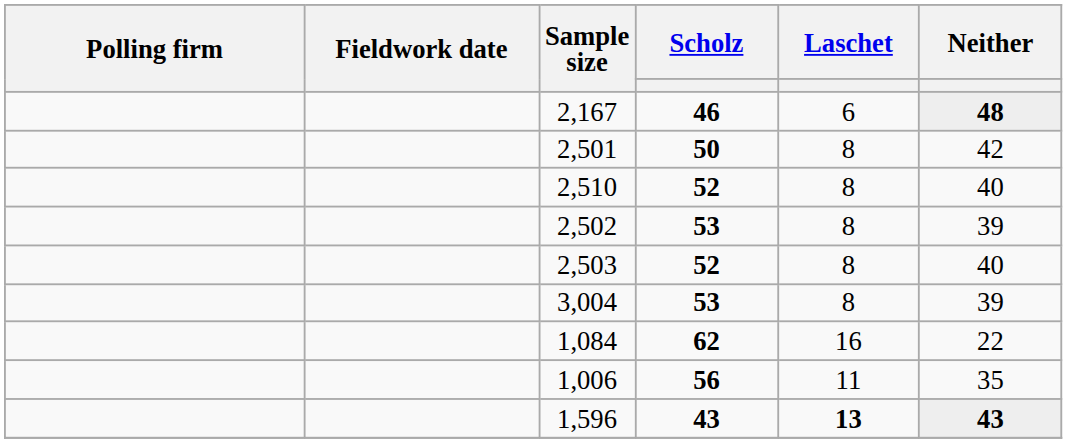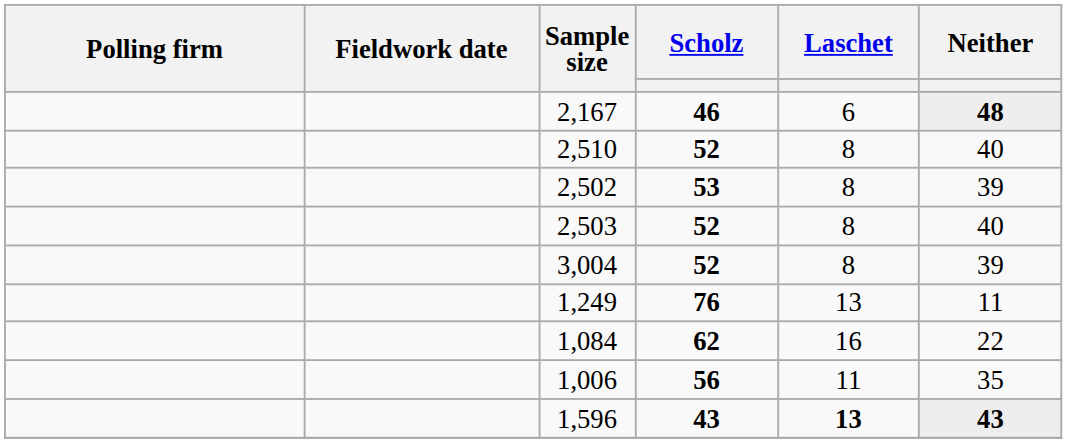- row: (587, 149)
(706, 303) 53 -> (706, 265) 52
+ row: (587, 303)
